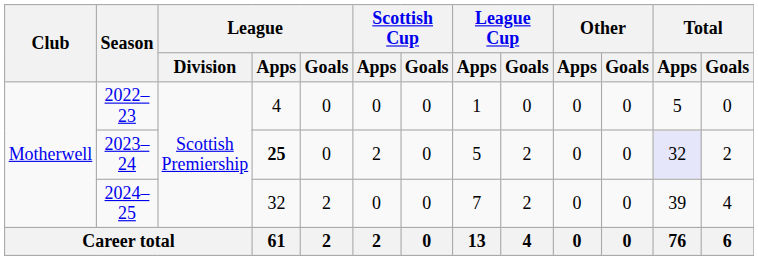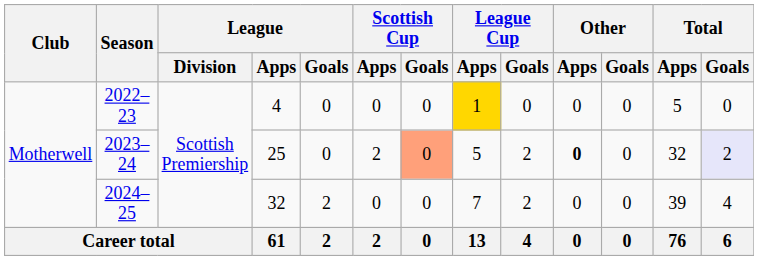(477, 105) no background -> (477, 105) gold background
(276, 154) bold -> (276, 154) normal
(427, 154) no background -> (427, 154) lightsalmon background
(577, 154) normal -> (577, 154) bold
(677, 154) lavender background -> (677, 154) no background
(727, 154) no background -> (727, 154) lavender background
